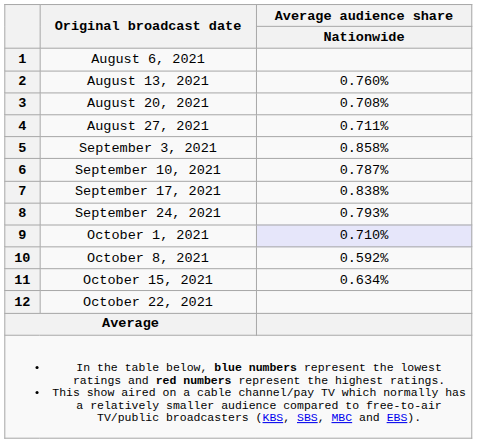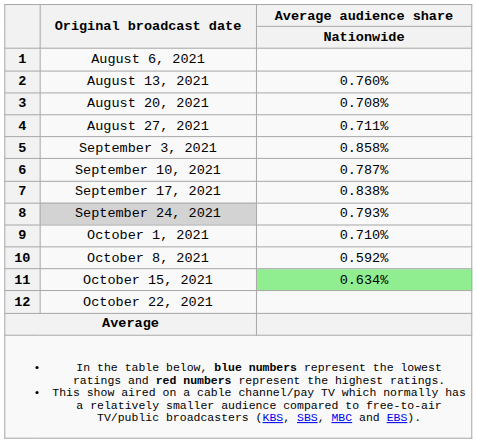(148, 214) no background -> (148, 214) lightgrey background
(364, 236) lavender background -> (364, 236) no background
(364, 280) no background -> (364, 280) lightgreen background
